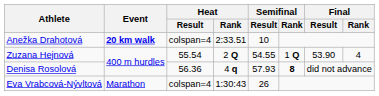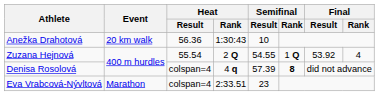(131, 40) bold -> (129, 40) normal
(190, 40) colspan=4 -> (190, 40) 56.36
(231, 40) 2:33.51 -> (231, 40) 1:30:43
(324, 55) 53.90 -> (324, 55) 53.92
(190, 69) 56.36 -> (190, 69) colspan=4
(264, 69) 57.93 -> (264, 69) 57.39
(231, 84) 1:30:43 -> (231, 84) 2:33.51
(264, 84) 26 -> (264, 84) 23
